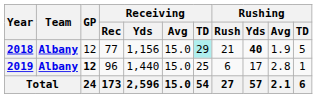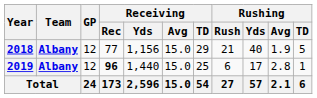(203, 49) paleturquoise background -> (203, 49) no background
(256, 49) bold -> (256, 49) normal
(90, 67) bold -> (90, 67) normal
(111, 67) normal -> (111, 67) bold
